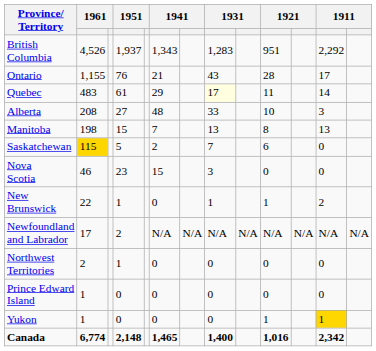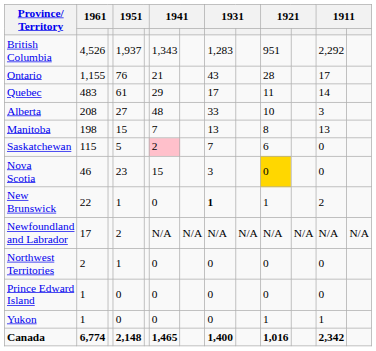(213, 93) lightyellow background -> (213, 93) no background
(88, 147) gold background -> (88, 147) no background
(155, 147) no background -> (155, 147) pink background
(266, 171) no background -> (266, 171) gold background
(210, 202) normal -> (210, 202) bold
(321, 319) gold background -> (321, 319) no background
